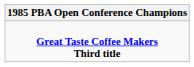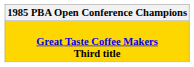(97, 47) no background -> (97, 47) gold background
